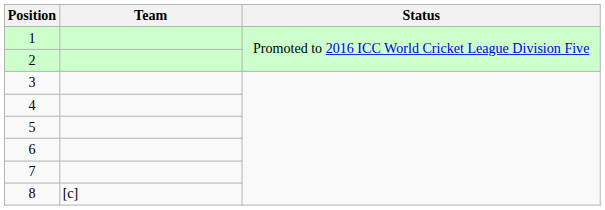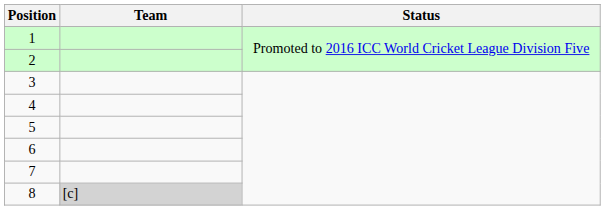(71, 194) no background -> (71, 194) lightgrey background
